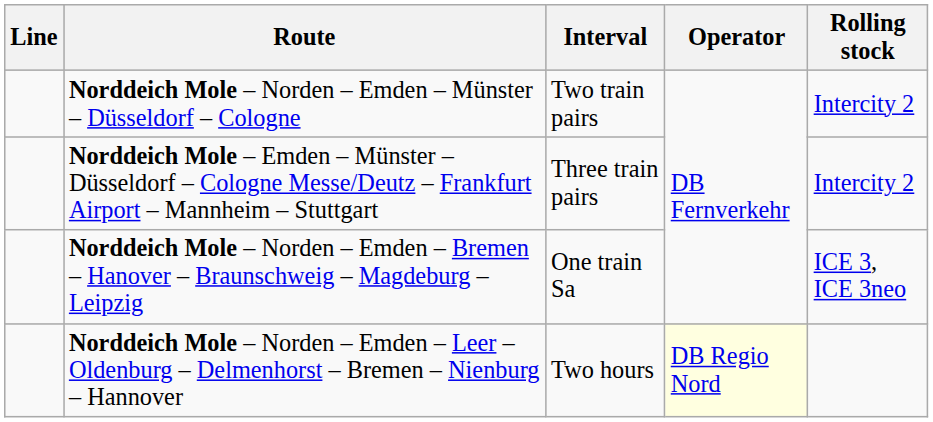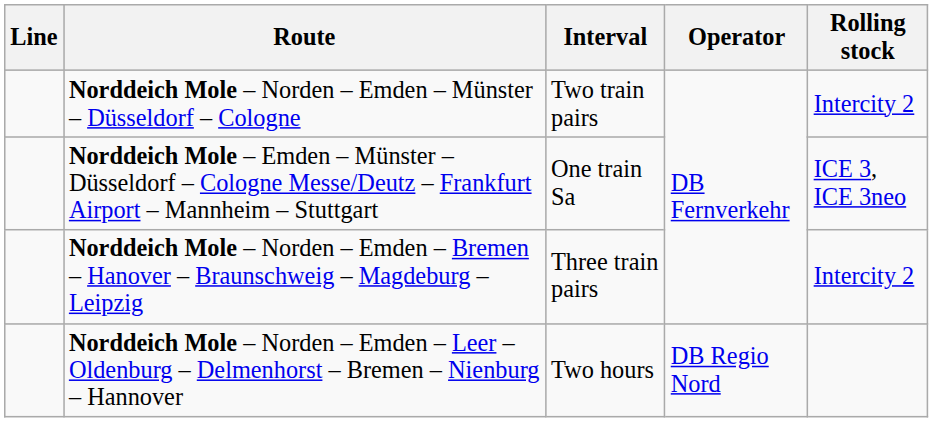(605, 183) Three train pairs -> (597, 183) One train Sa
(864, 183) Intercity 2 -> (860, 183) ICE 3, ICE 3neo
(597, 276) One train Sa -> (605, 276) Three train pairs
(860, 276) ICE 3, ICE 3neo -> (864, 276) Intercity 2
(720, 369) lightyellow background -> (720, 369) no background
